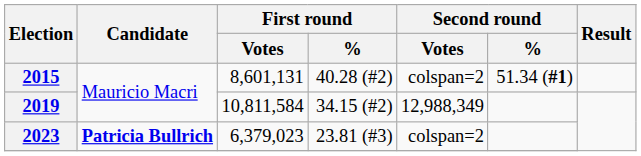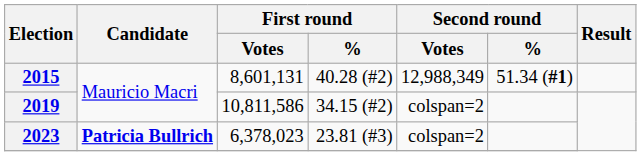(446, 77) colspan=2 -> (442, 77) 12,988,349
(263, 106) 10,811,584 -> (263, 106) 10,811,586
(442, 106) 12,988,349 -> (446, 106) colspan=2
(267, 135) 6,379,023 -> (267, 135) 6,378,023
